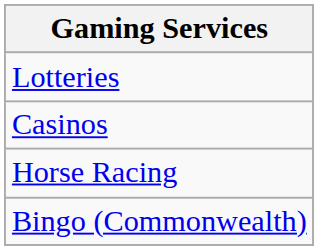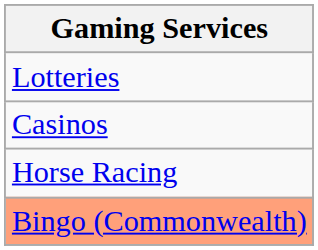(159, 220) no background -> (159, 220) lightsalmon background
